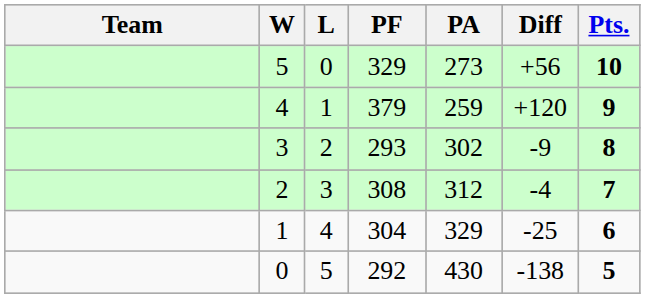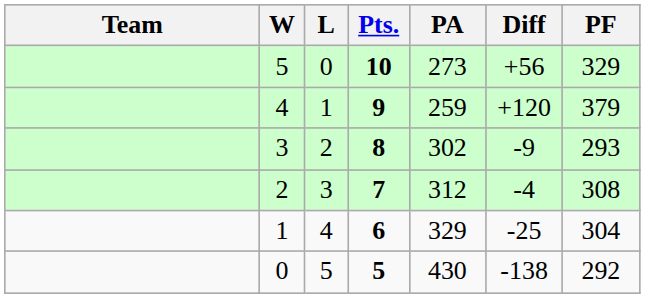columns swapped: (387, 25) <-> (609, 25)
